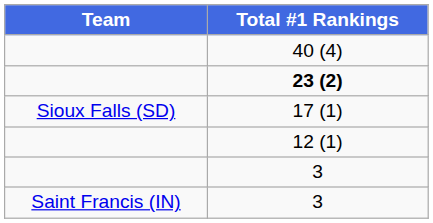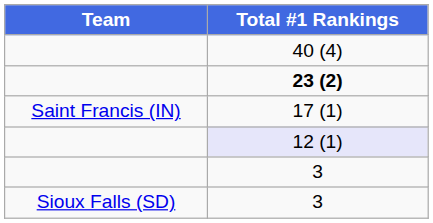(106, 111) Sioux Falls (SD) -> (106, 111) Saint Francis (IN)
(318, 141) no background -> (318, 141) lavender background
(106, 202) Saint Francis (IN) -> (106, 202) Sioux Falls (SD)
